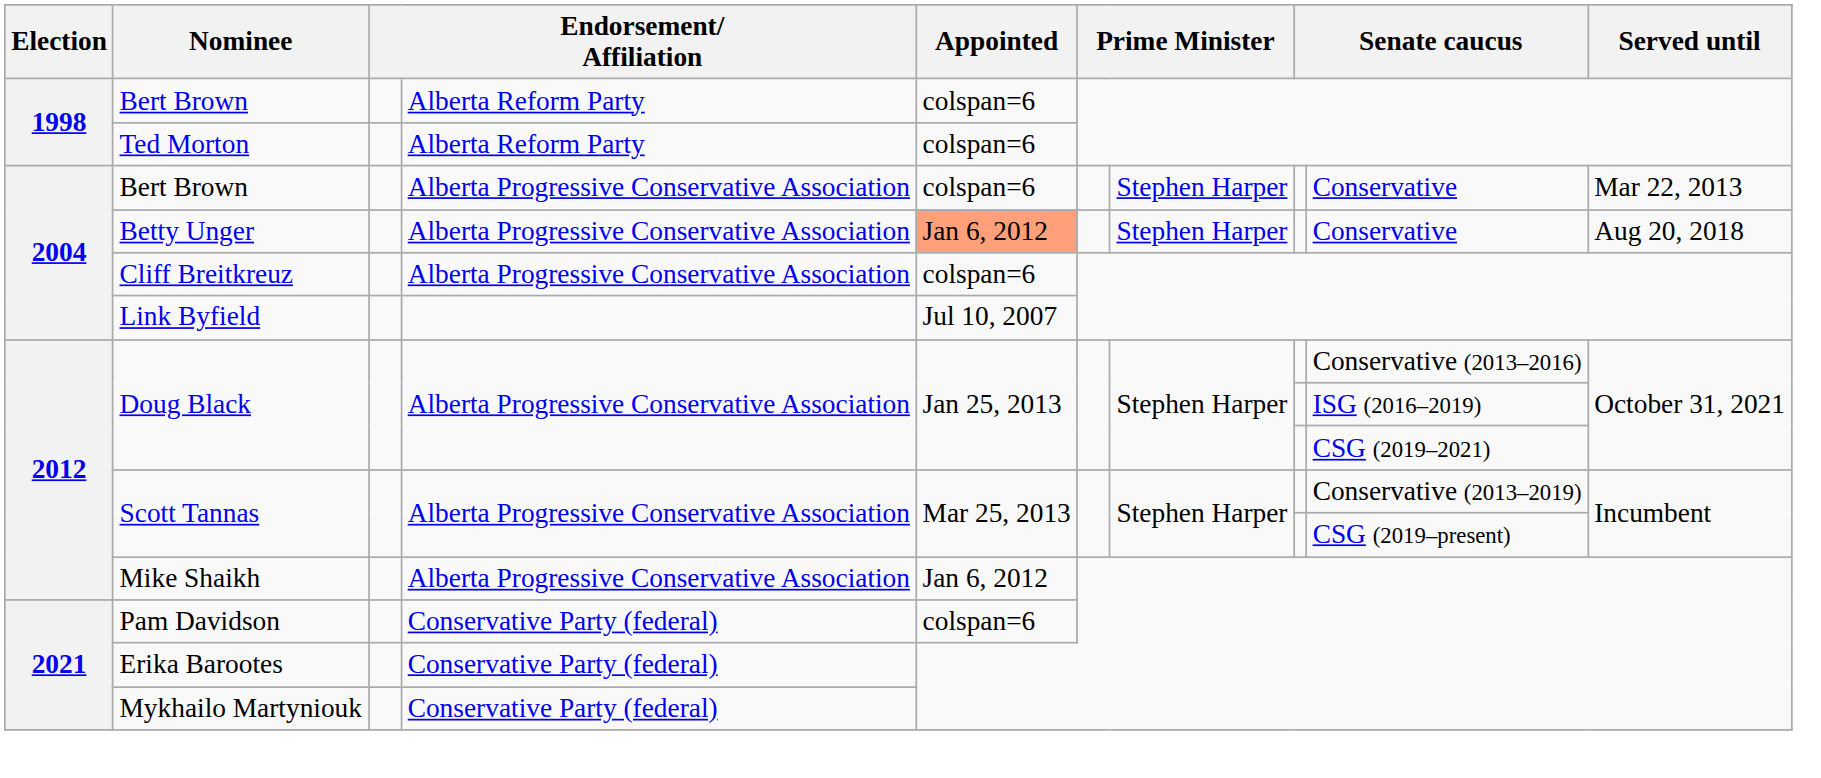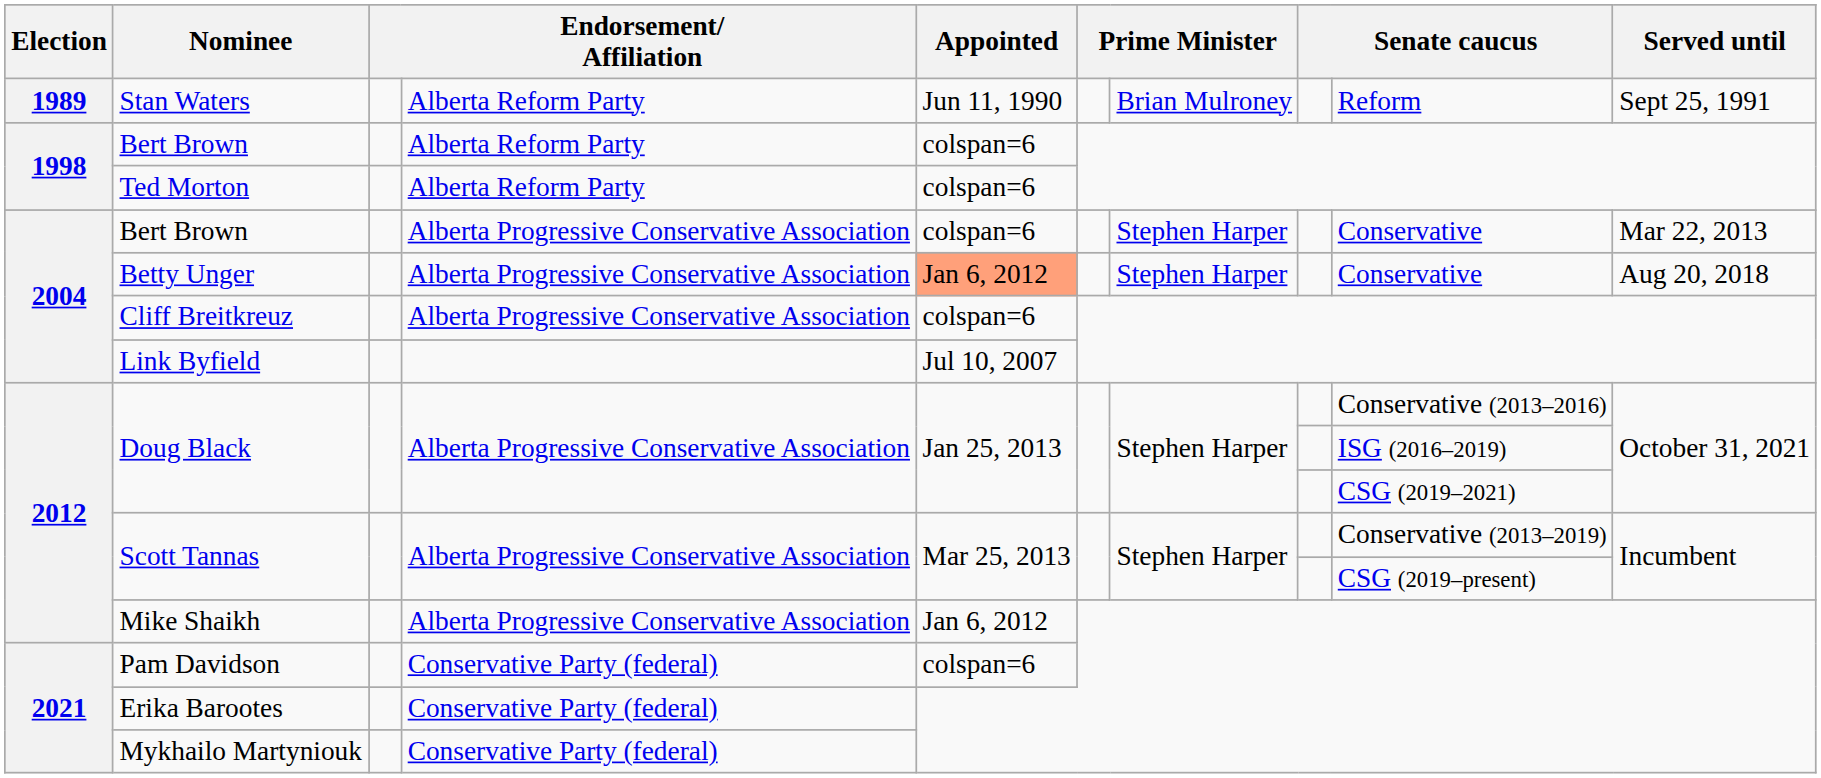+ row: (59, 100)
